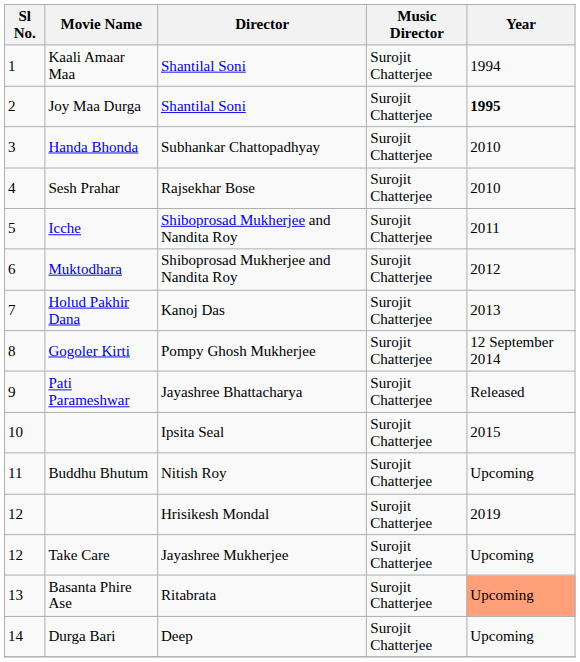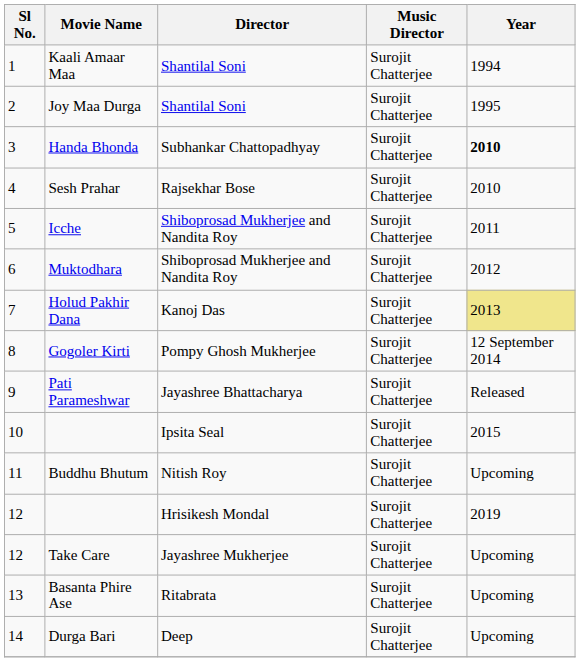(485, 106) bold -> (485, 106) normal
(485, 147) normal -> (485, 147) bold
(485, 310) no background -> (485, 310) khaki background
(502, 595) lightsalmon background -> (502, 595) no background
